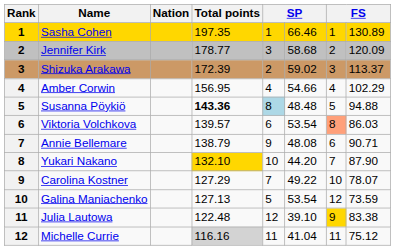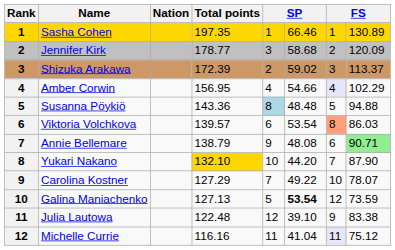(332, 87) no background -> (332, 87) lavender background
(212, 106) bold -> (212, 106) normal
(363, 143) no background -> (363, 143) lightgreen background
(302, 198) normal -> (302, 198) bold
(332, 217) gold background -> (332, 217) no background
(212, 236) lightgrey background -> (212, 236) no background
(335, 236) no background -> (335, 236) lavender background
